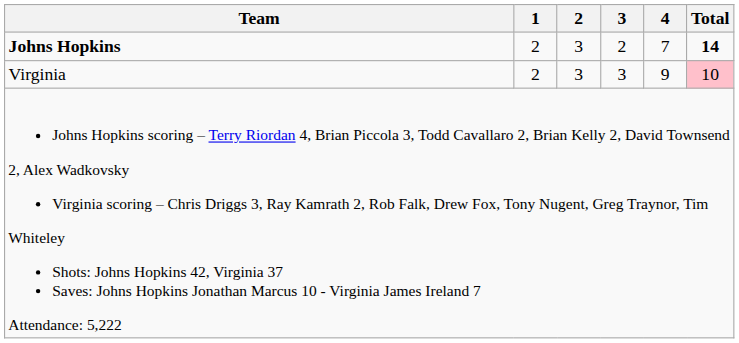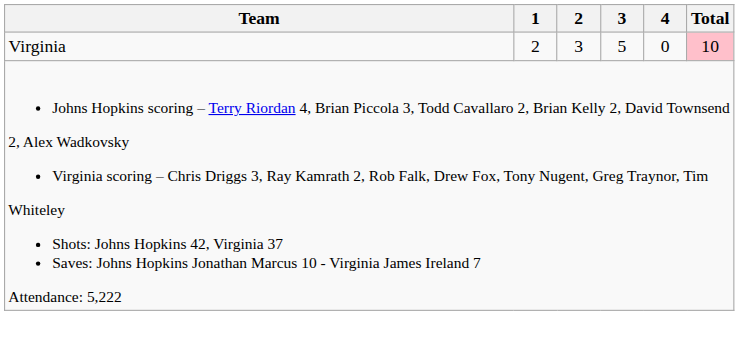- row: (65, 46)
(622, 74) 3 -> (622, 46) 5
(665, 74) 9 -> (665, 46) 0
